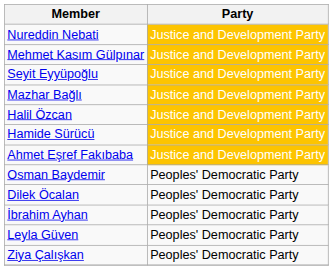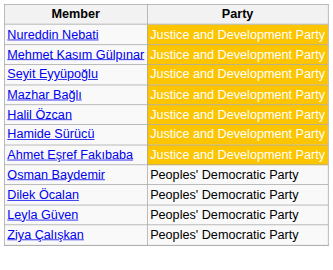- row: (48, 214)
